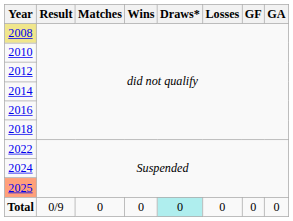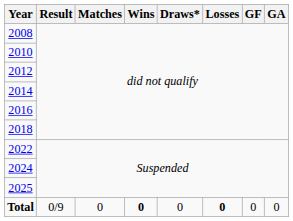(20, 33) khaki background -> (20, 33) no background
(20, 187) lightsalmon background -> (20, 187) no background
(141, 206) normal -> (141, 206) bold
(180, 206) paleturquoise background -> (180, 206) no background
(222, 206) normal -> (222, 206) bold
